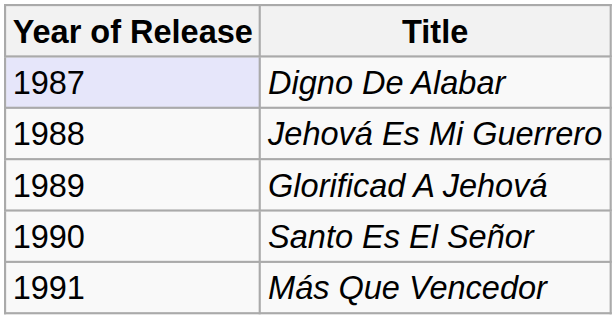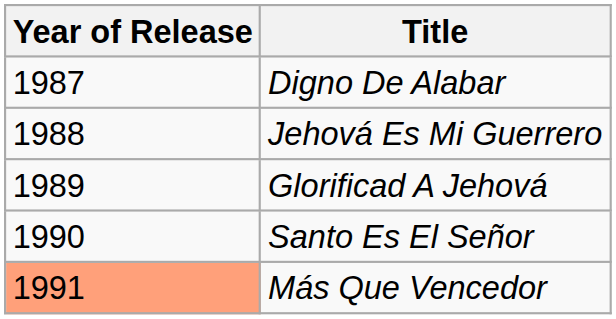(49, 82) lavender background -> (49, 82) no background
(49, 288) no background -> (49, 288) lightsalmon background
